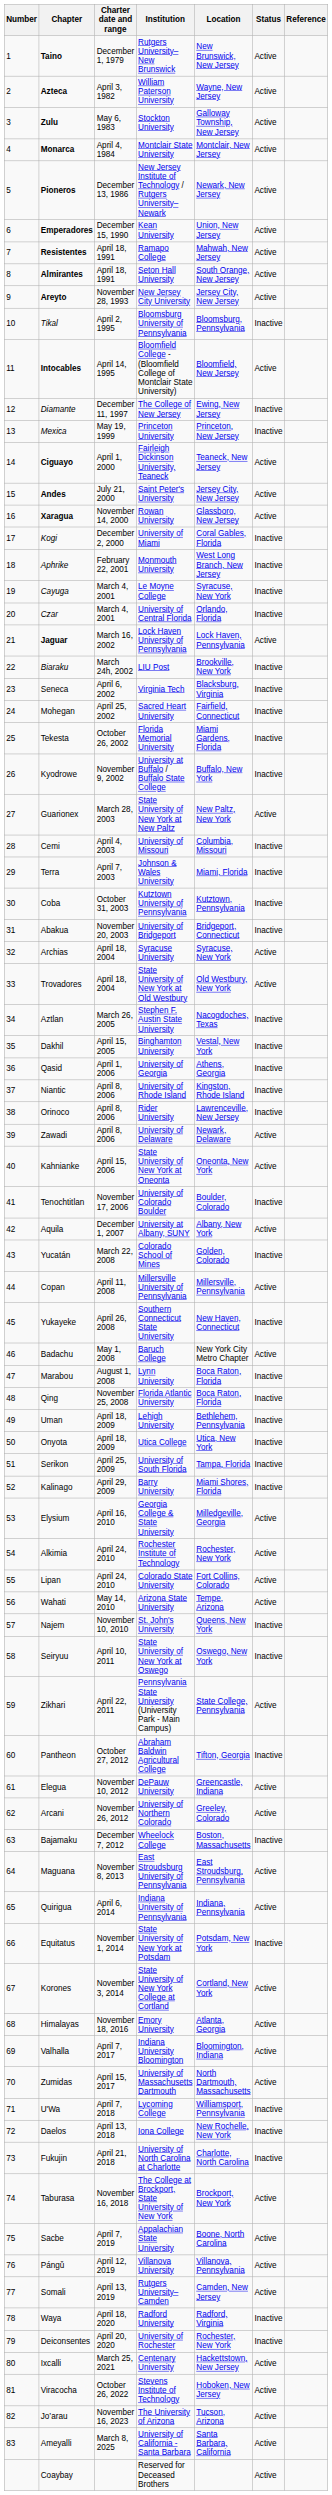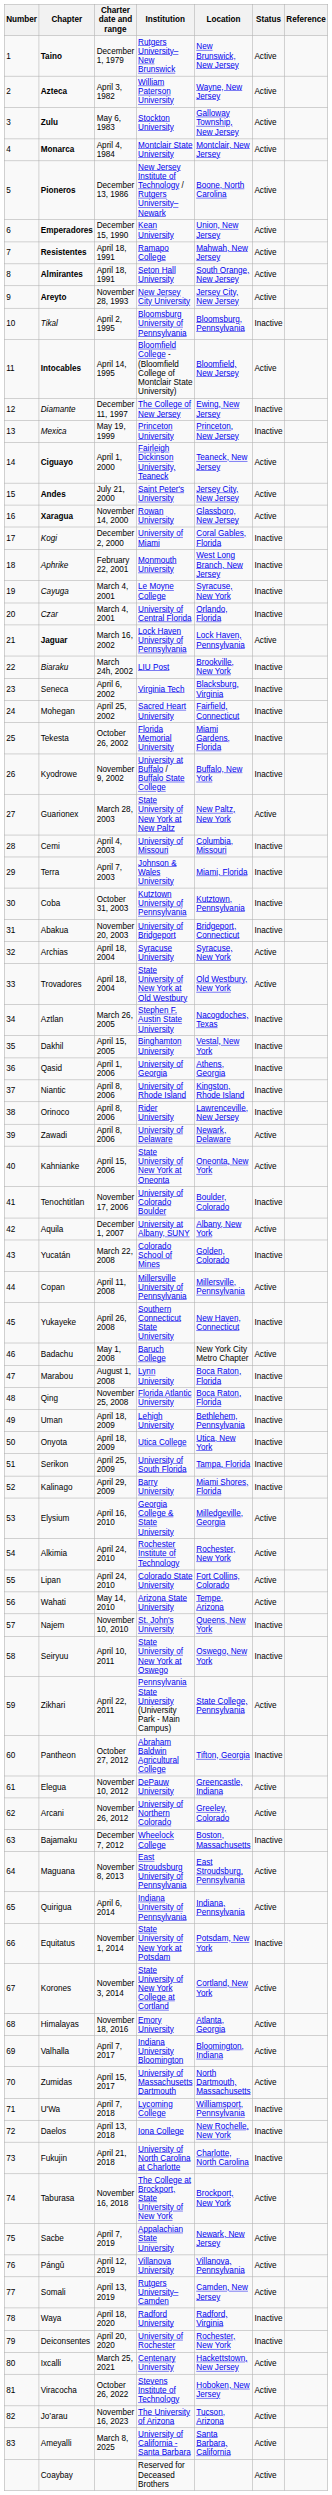(220, 190) Newark, New Jersey -> (220, 190) Boone, North Carolina
(220, 2239) Boone, North Carolina -> (220, 2239) Newark, New Jersey
